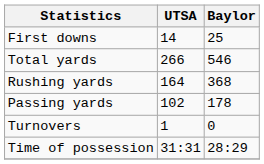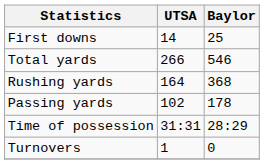rows swapped: (44, 126) <-> (81, 148)
